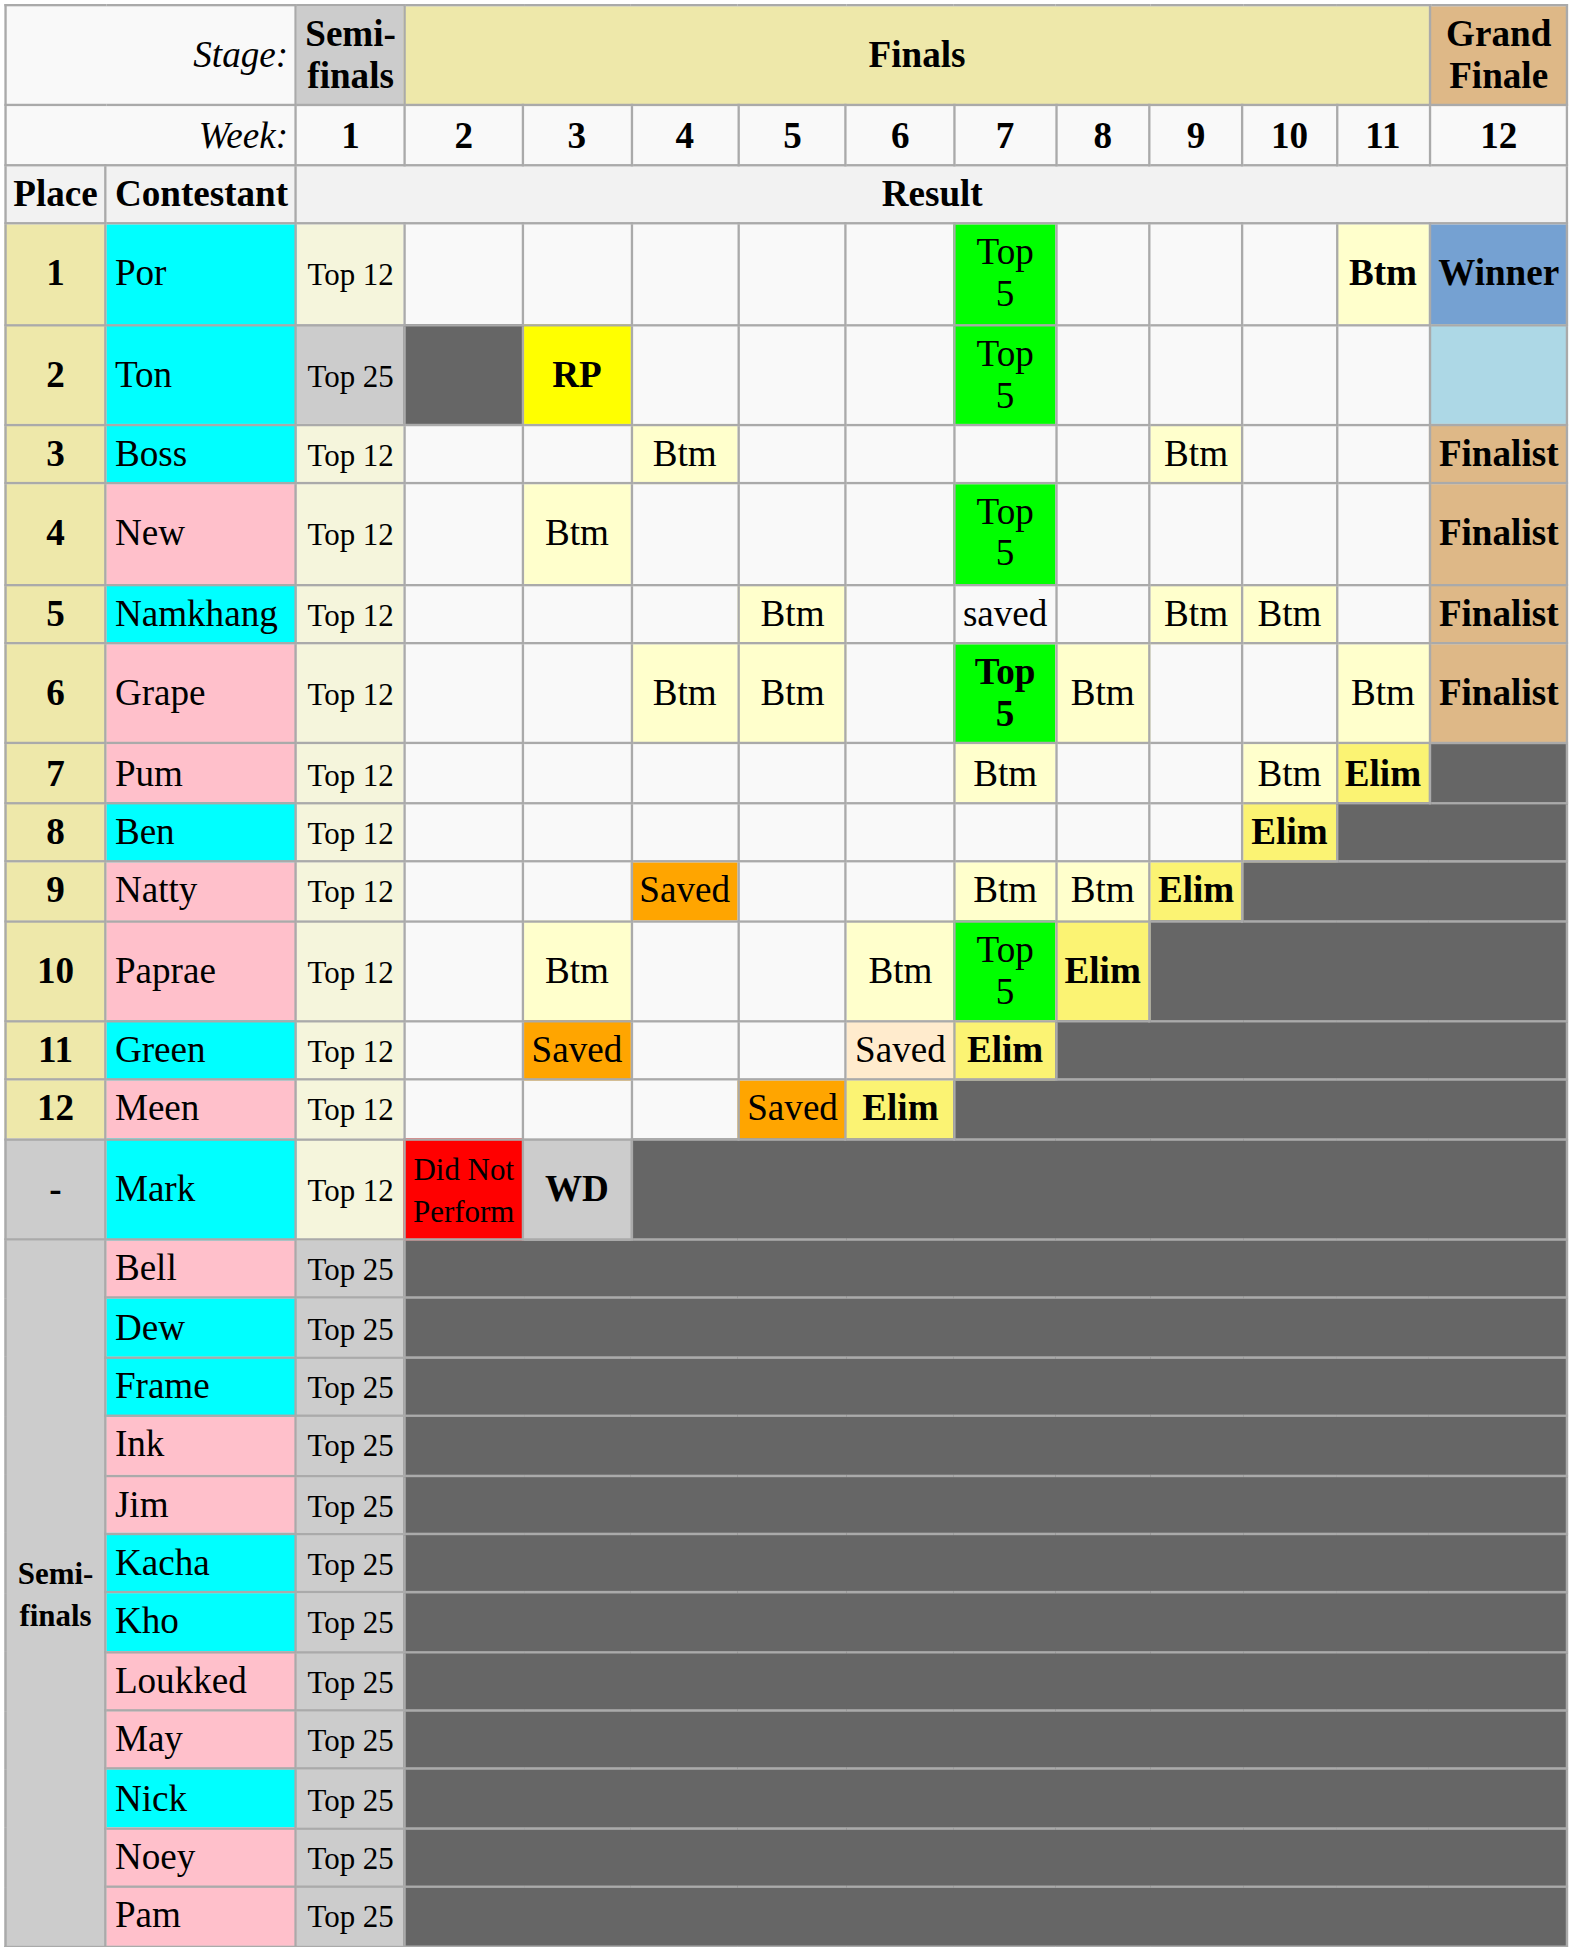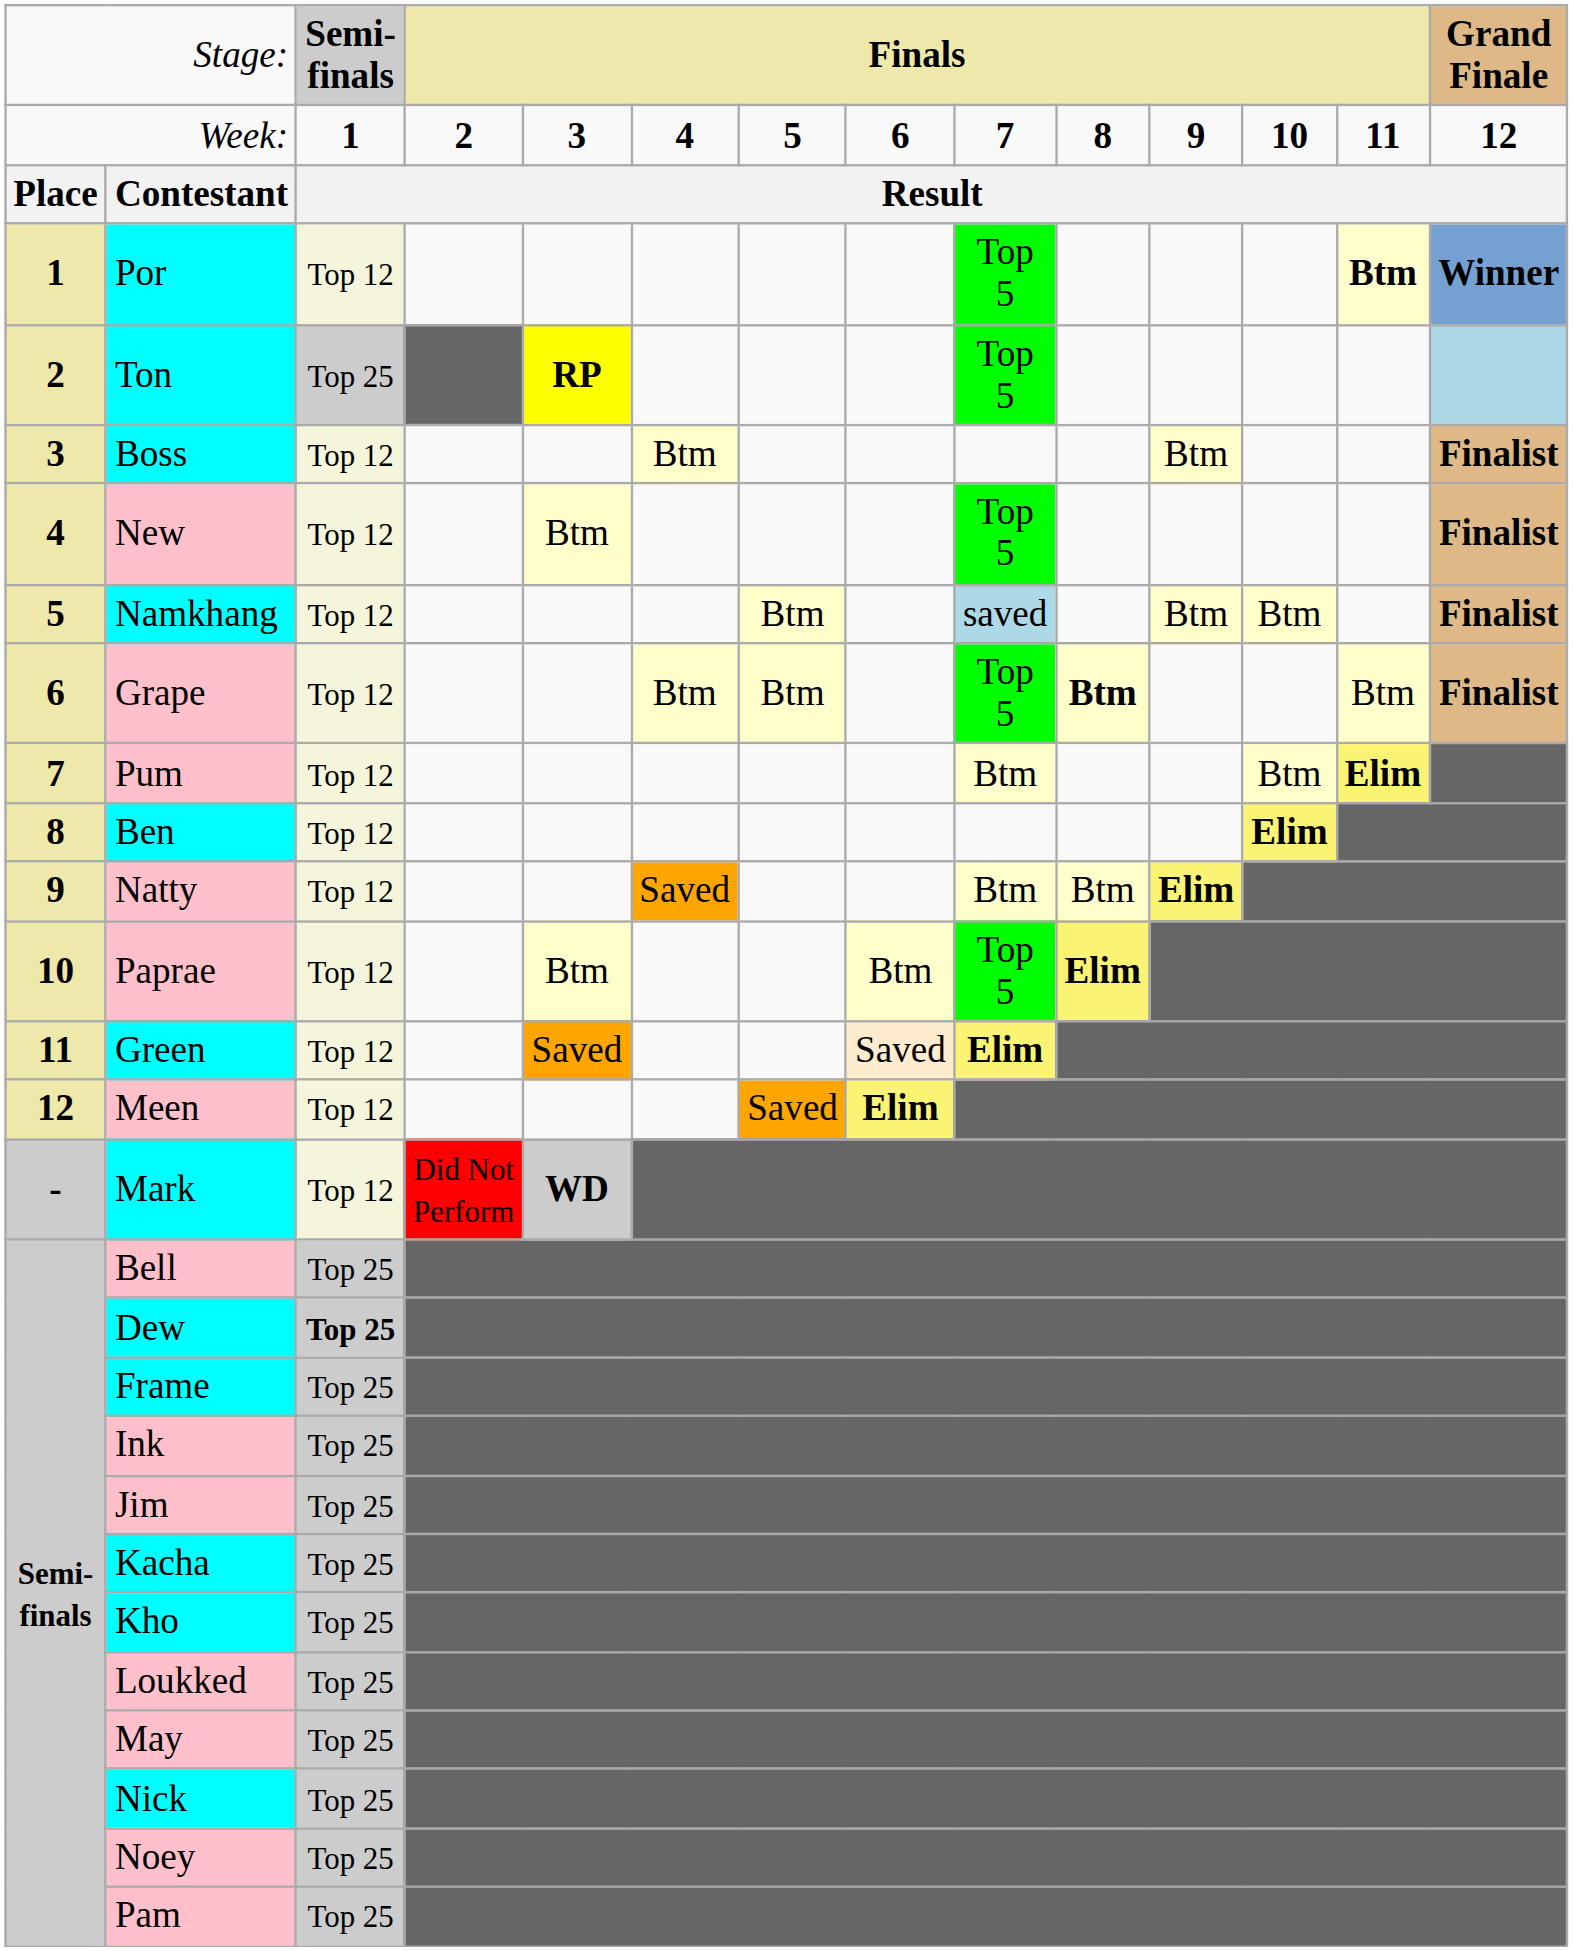(1005, 613) no background -> (1005, 613) lightblue background
(1005, 692) bold -> (1005, 692) normal
(1103, 692) normal -> (1103, 692) bold
(351, 1329) normal -> (351, 1327) bold
